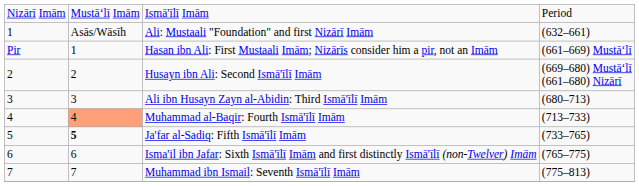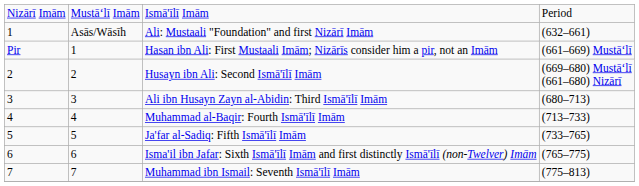(74, 117) lightsalmon background -> (74, 117) no background
(74, 136) bold -> (74, 136) normal
